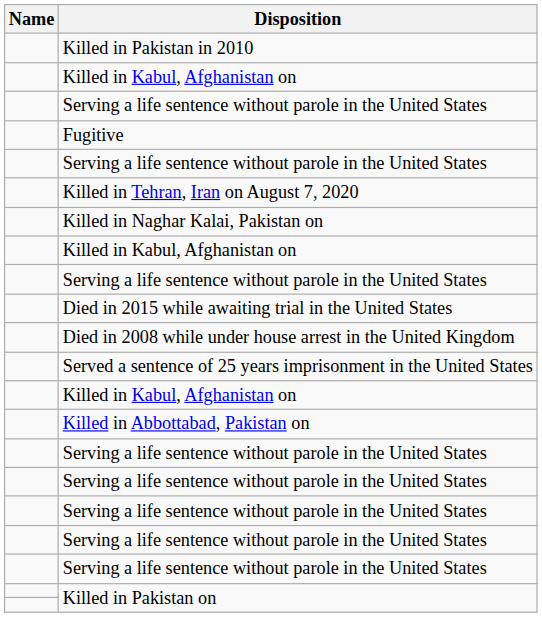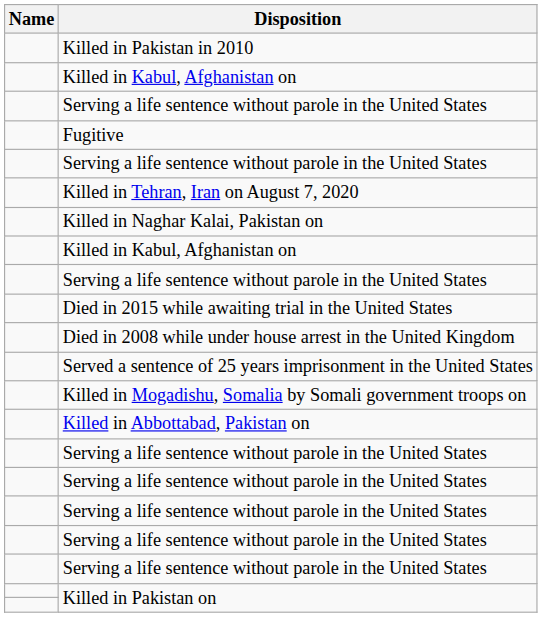(180, 395) Killed in Kabul, Afghanistan on -> (295, 395) Killed in Mogadishu, Somalia by Somali government troops on
